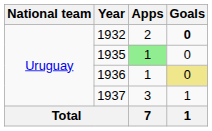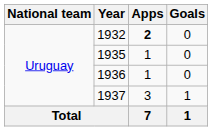(148, 34) normal -> (148, 34) bold
(187, 34) bold -> (187, 34) normal
(148, 55) lightgreen background -> (148, 55) no background
(187, 75) khaki background -> (187, 75) no background
